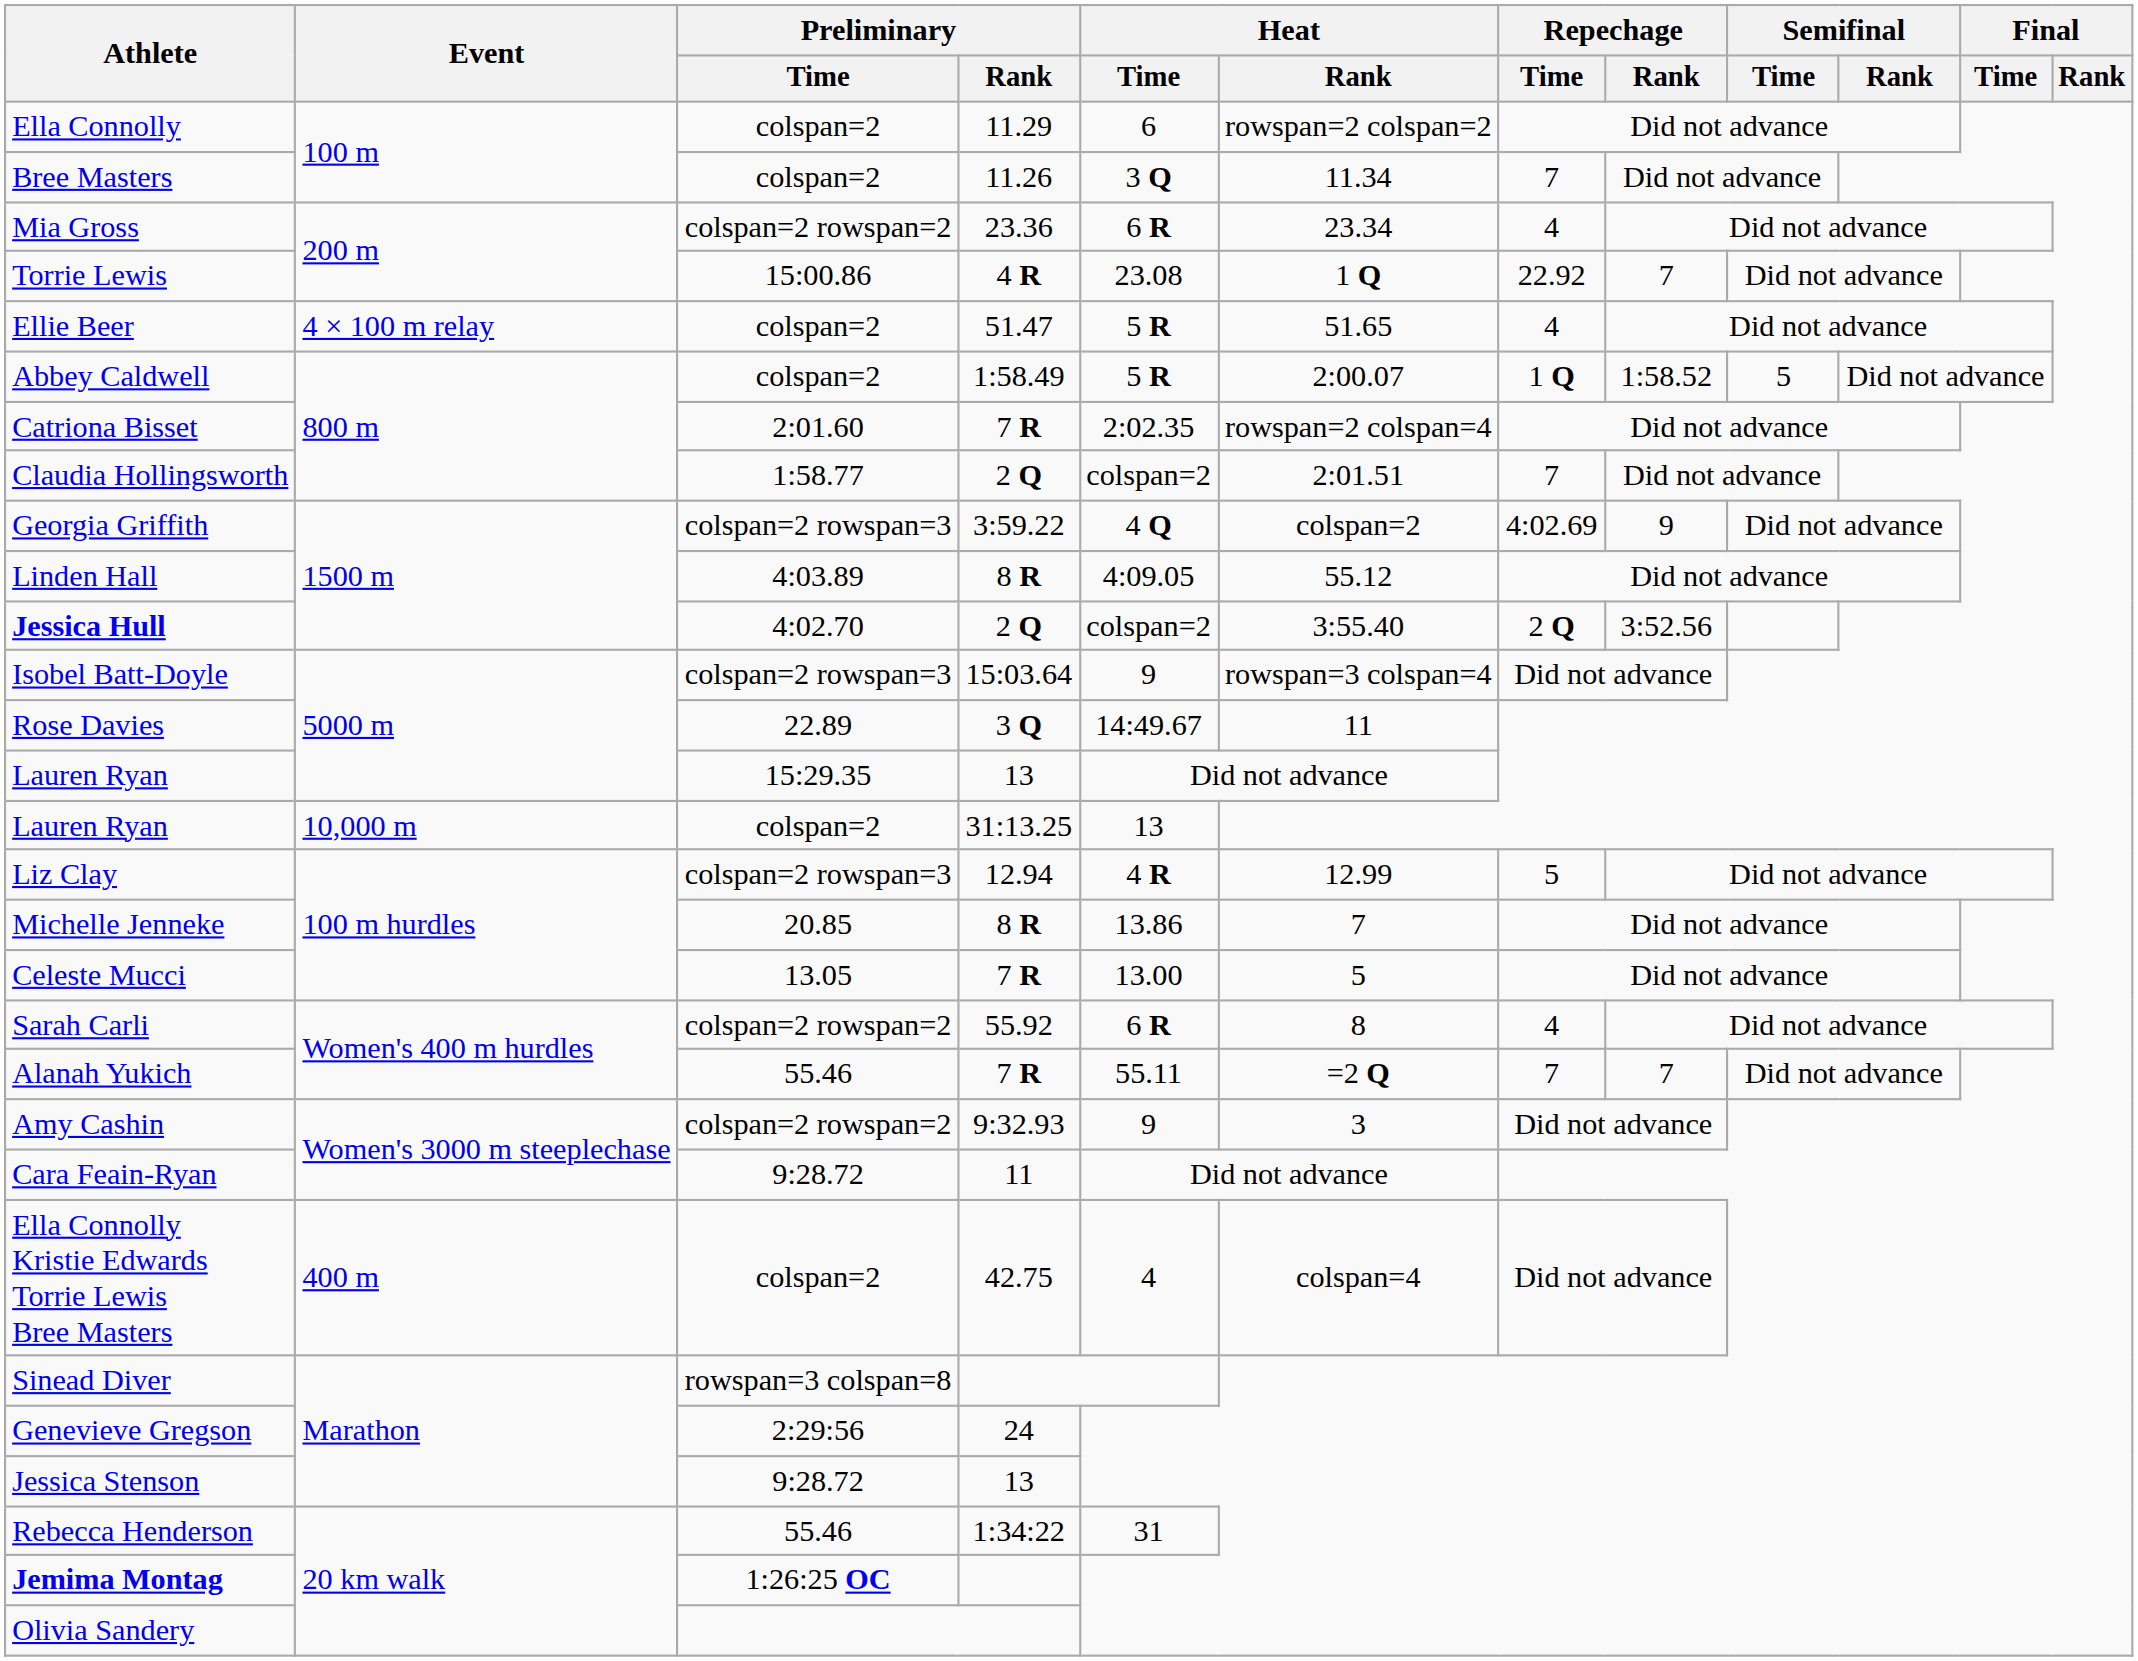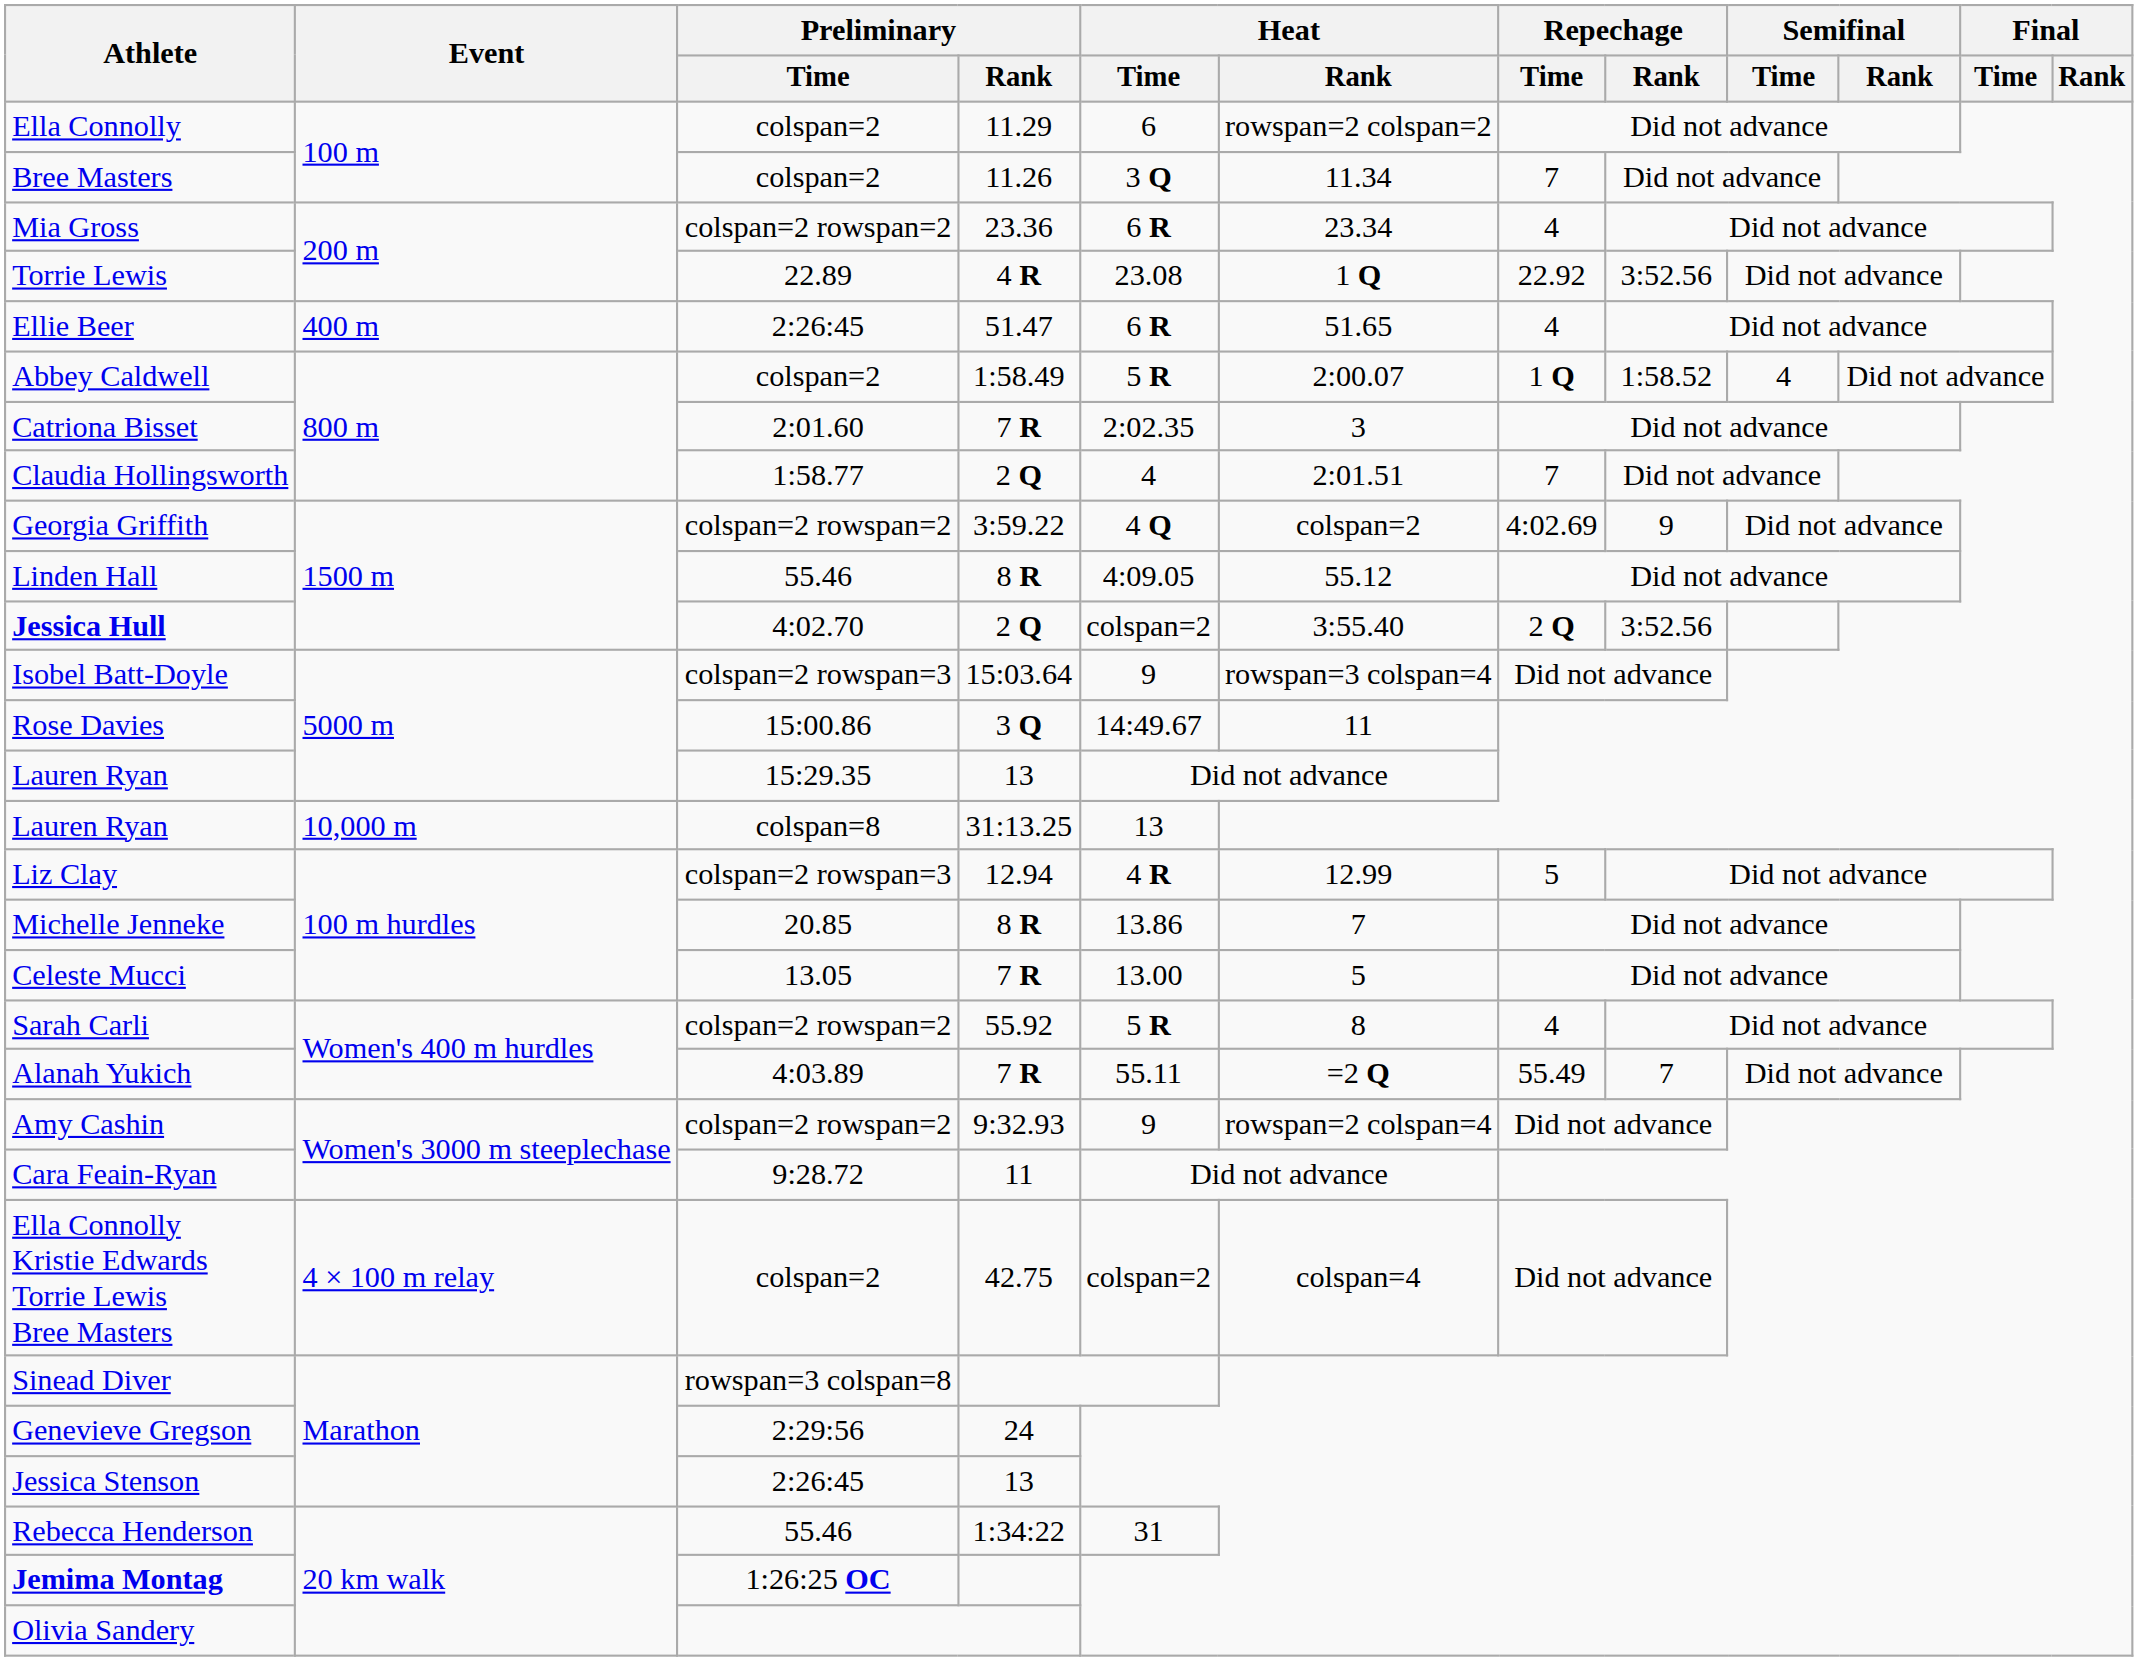(818, 276) 15:00.86 -> (818, 276) 22.89
(1666, 276) 7 -> (1666, 276) 3:52.56
(398, 326) 4 × 100 m relay -> (341, 326) 400 m
(818, 326) colspan=2 -> (818, 326) 2:26:45
(1149, 326) 5 R -> (1149, 326) 6 R
(1784, 376) 5 -> (1784, 376) 4
(1358, 426) rowspan=2 colspan=4 -> (1358, 426) 3
(1149, 476) colspan=2 -> (1149, 476) 4
(818, 525) colspan=2 rowspan=3 -> (818, 525) colspan=2 rowspan=2
(818, 575) 4:03.89 -> (818, 575) 55.46
(818, 725) 22.89 -> (818, 725) 15:00.86
(818, 825) colspan=2 -> (818, 825) colspan=8
(1149, 1024) 6 R -> (1149, 1024) 5 R
(818, 1074) 55.46 -> (818, 1074) 4:03.89
(1552, 1074) 7 -> (1552, 1074) 55.49
(1358, 1124) 3 -> (1358, 1124) rowspan=2 colspan=4
(341, 1277) 400 m -> (398, 1277) 4 × 100 m relay
(1149, 1277) 4 -> (1149, 1277) colspan=2
(818, 1480) 9:28.72 -> (818, 1480) 2:26:45
